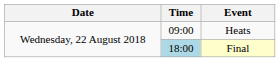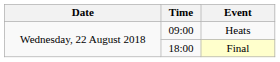(181, 48) lightblue background -> (181, 48) no background
